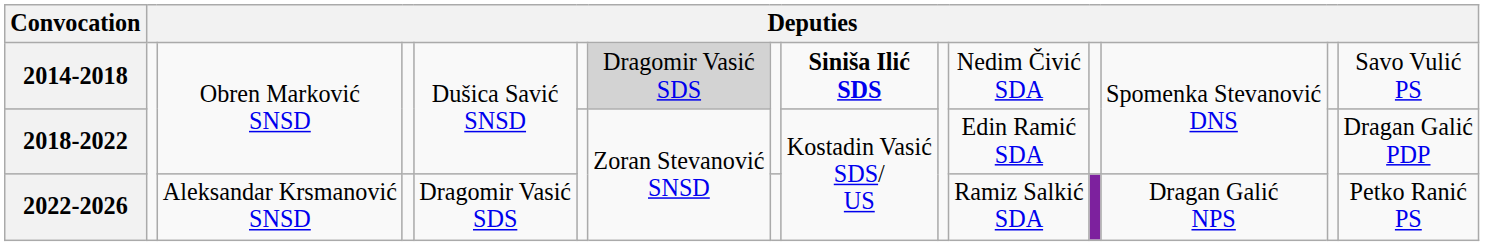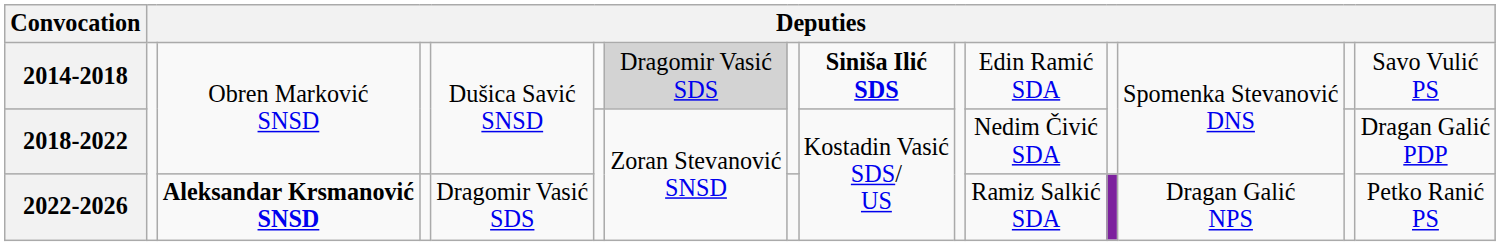(1019, 75) Nedim Čivić SDA -> (1036, 75) Edin Ramić SDA
(1019, 141) Edin Ramić SDA -> (1036, 141) Nedim Čivić SDA
(280, 206) normal -> (288, 206) bold
